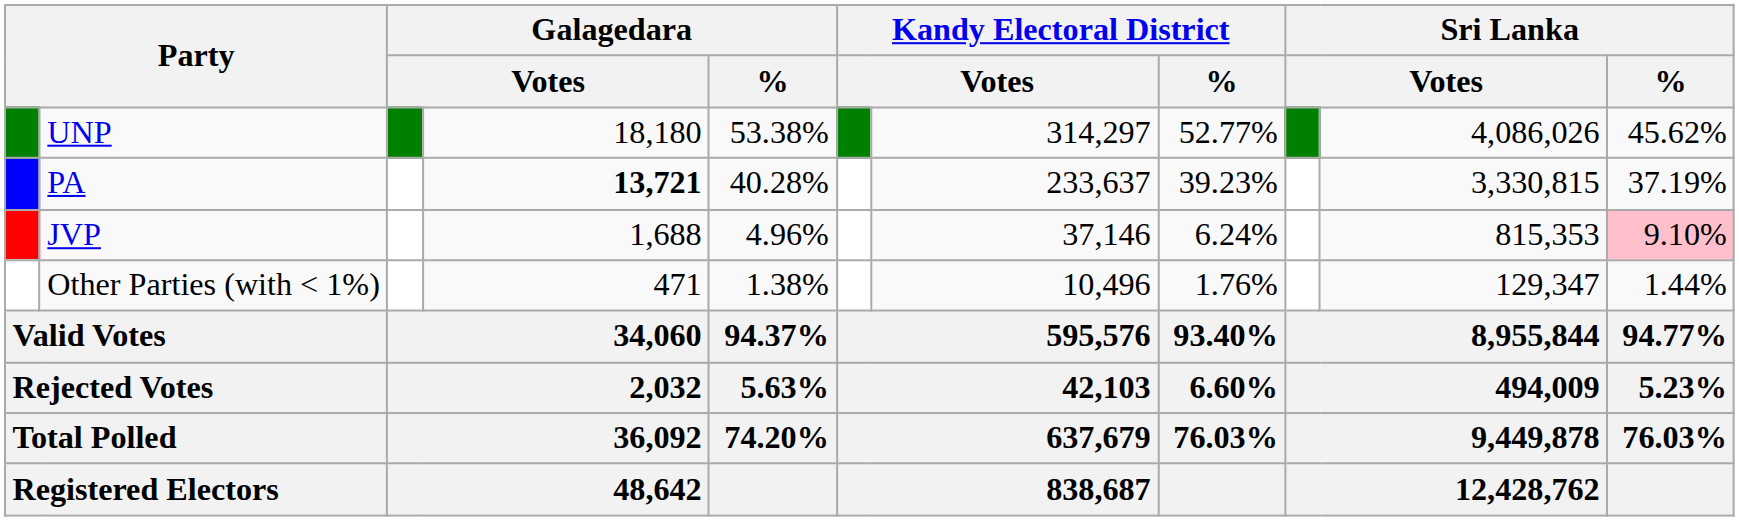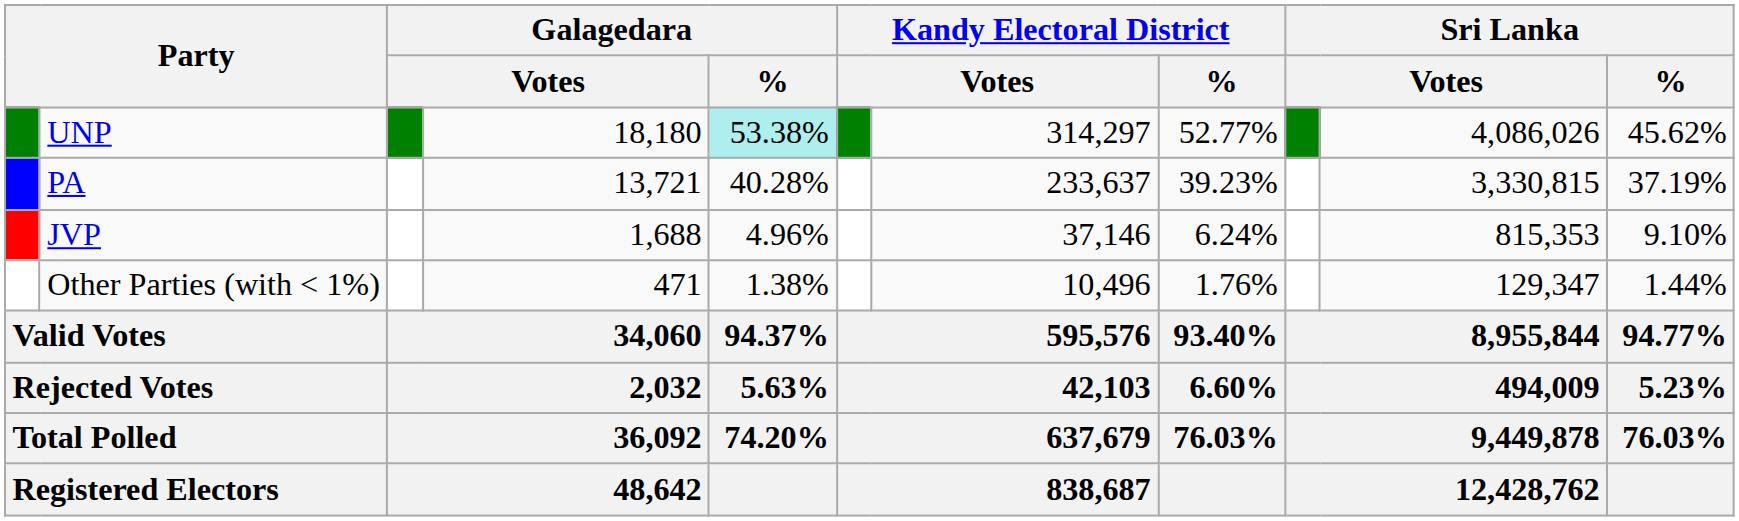(779, 132) no background -> (779, 132) paleturquoise background
(657, 183) bold -> (657, 183) normal
(1685, 234) pink background -> (1685, 234) no background
